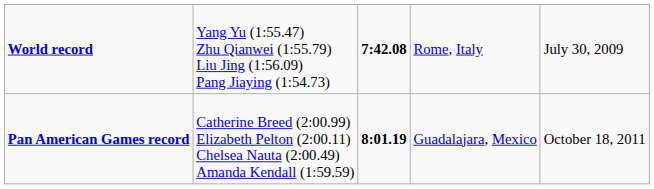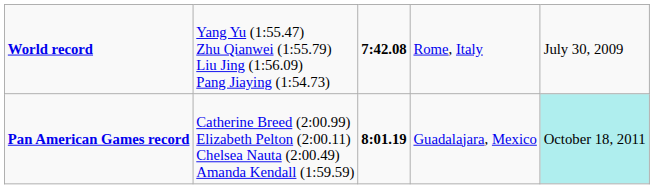(595, 138) no background -> (595, 138) paleturquoise background
